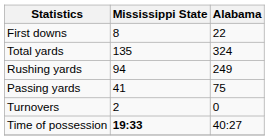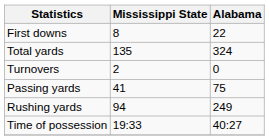rows swapped: (44, 70) <-> (33, 107)
(128, 125) bold -> (127, 125) normal
